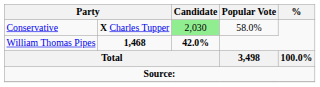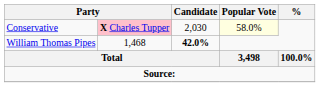(135, 27) no background -> (135, 27) pink background
(196, 27) lightgreen background -> (196, 27) no background
(249, 27) no background -> (249, 27) lightyellow background
(135, 43) bold -> (135, 43) normal
